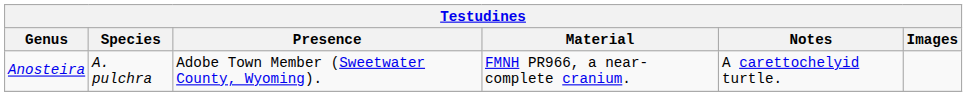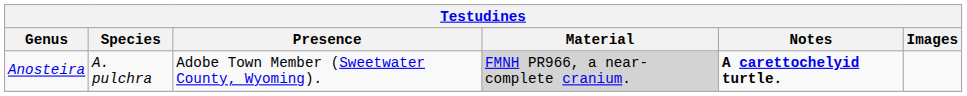(567, 71) no background -> (567, 71) lightgrey background
(791, 71) normal -> (791, 71) bold
